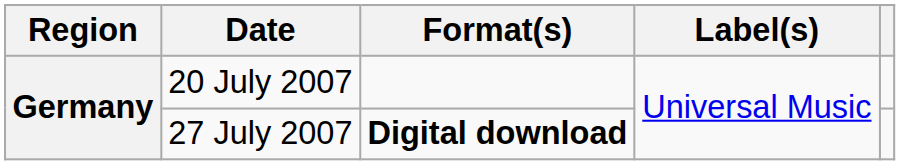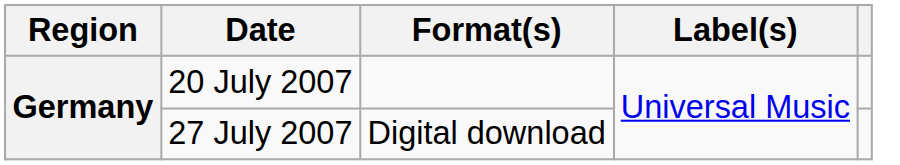(497, 133) bold -> (487, 133) normal
